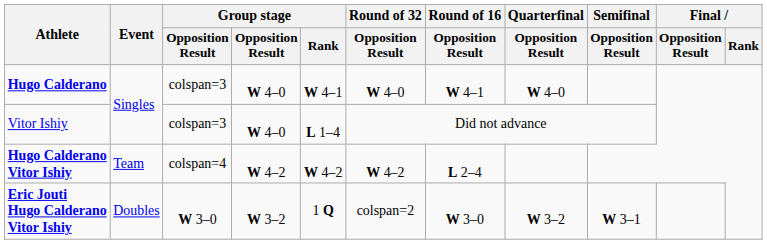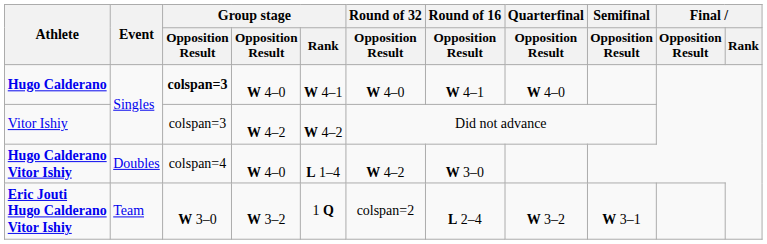(197, 85) normal -> (197, 85) bold
(266, 132) W 4–0 -> (266, 132) W 4–2
(323, 132) L 1–4 -> (323, 132) W 4–2
(129, 164) Team -> (136, 164) Doubles
(266, 172) W 4–2 -> (266, 172) W 4–0
(323, 172) W 4–2 -> (323, 172) L 1–4
(465, 172) L 2–4 -> (465, 172) W 3–0
(136, 211) Doubles -> (129, 211) Team
(465, 220) W 3–0 -> (465, 220) L 2–4
